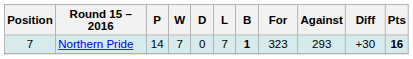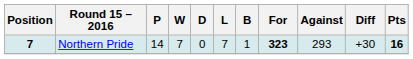(30, 44) normal -> (30, 44) bold
(247, 44) bold -> (247, 44) normal
(278, 44) normal -> (278, 44) bold
